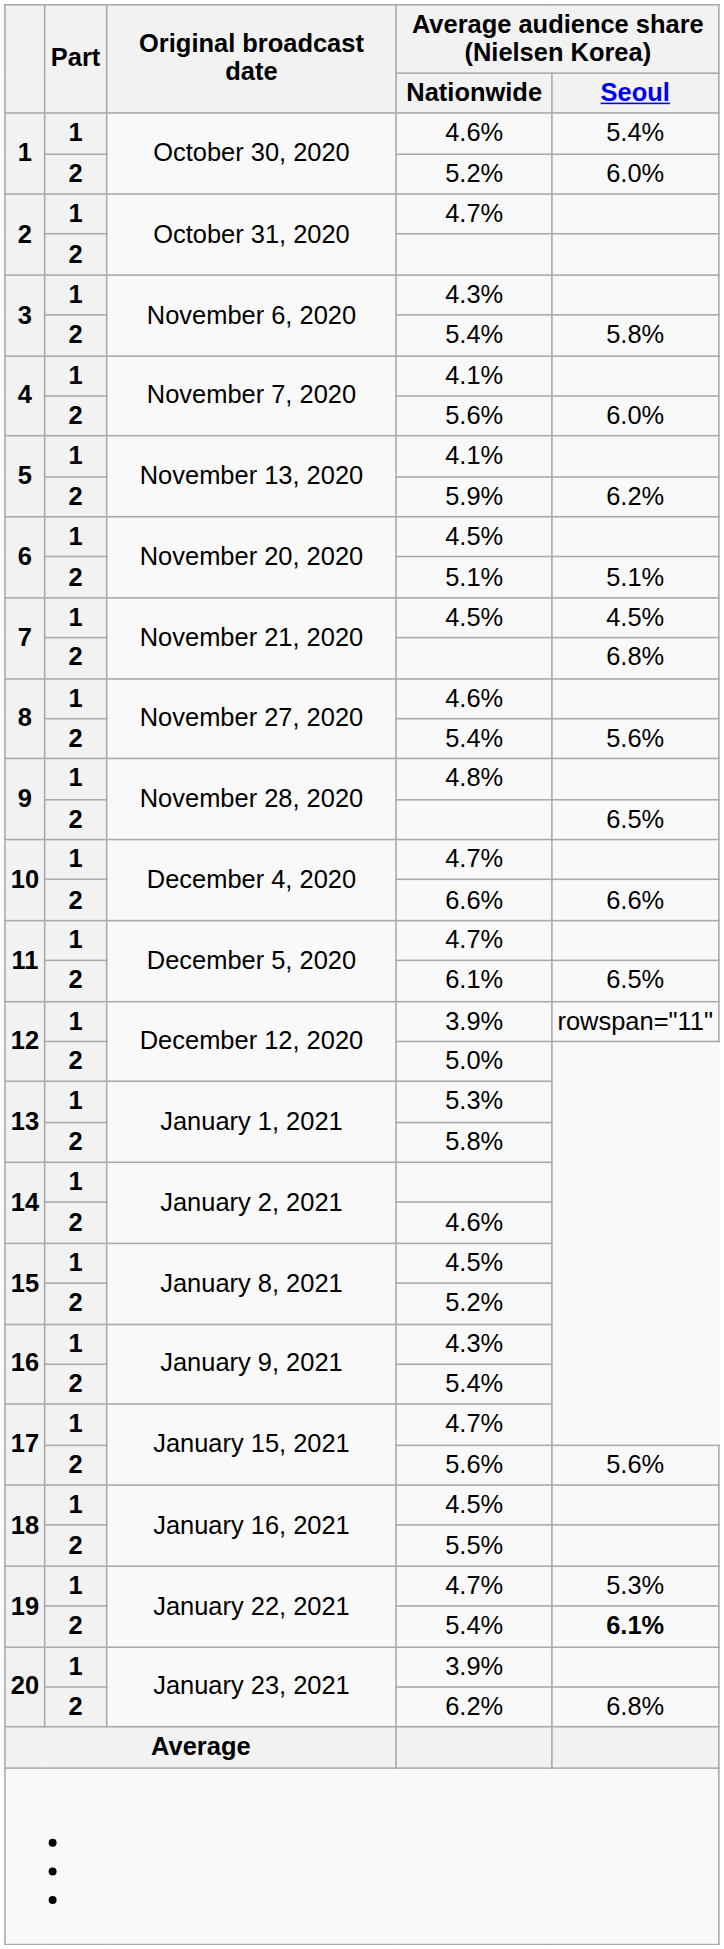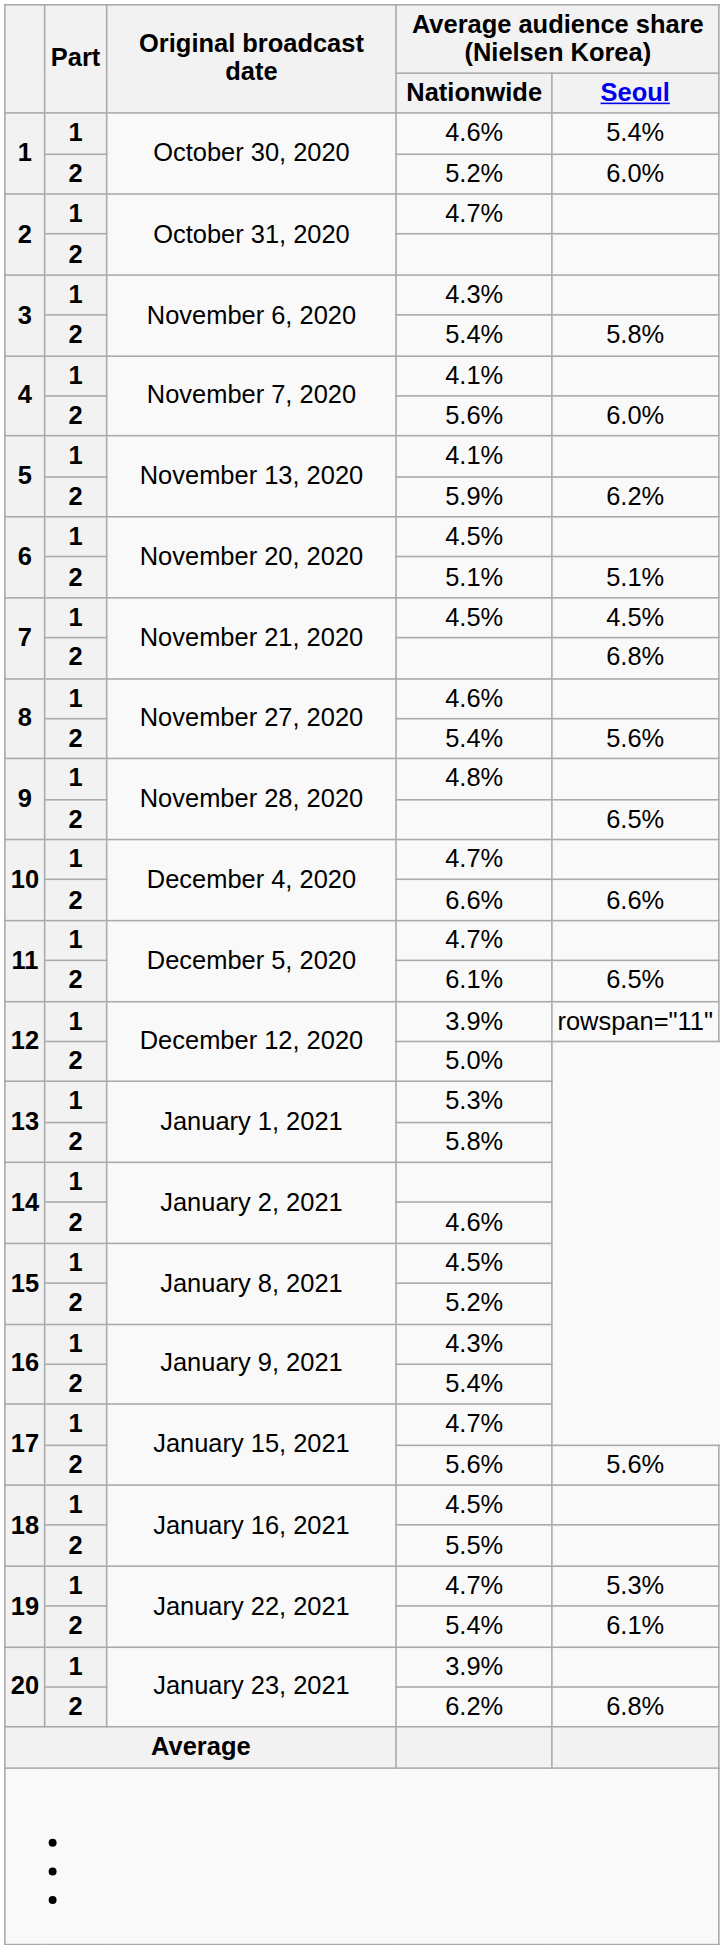(635, 1626) bold -> (635, 1626) normal
